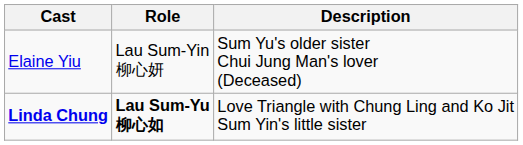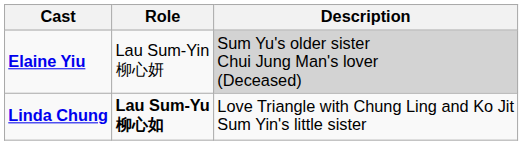(45, 61) normal -> (47, 61) bold
(298, 61) no background -> (298, 61) lightgrey background
